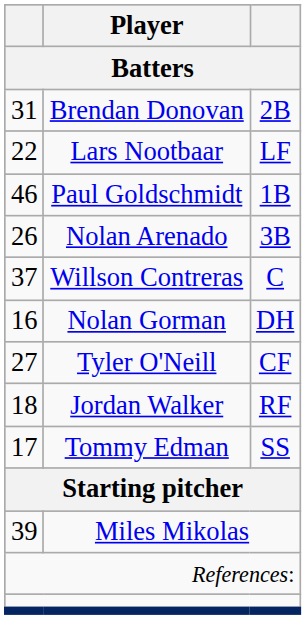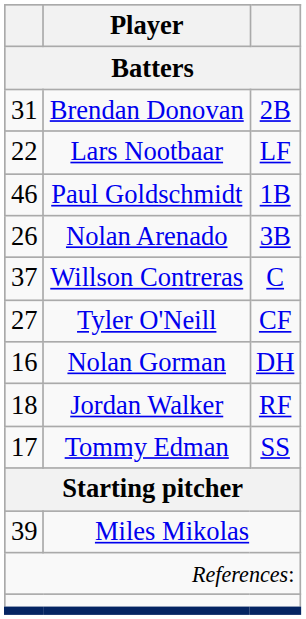rows swapped: (147, 362) <-> (147, 320)
